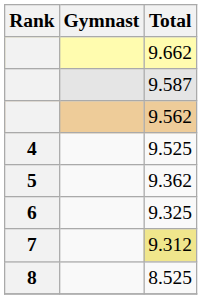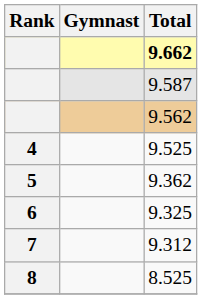(170, 52) normal -> (170, 52) bold
(170, 245) khaki background -> (170, 245) no background
